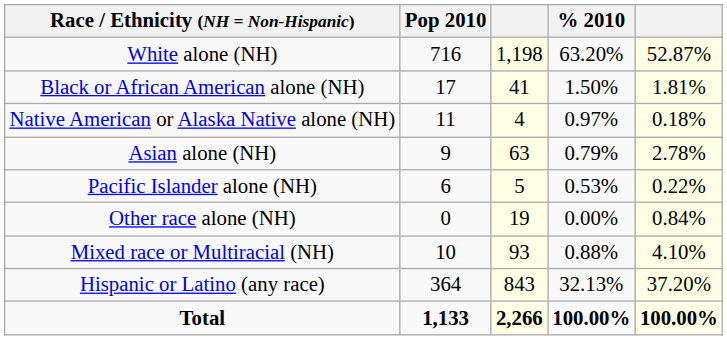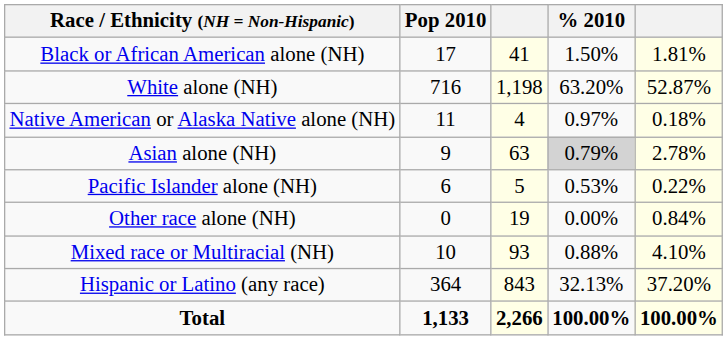rows swapped: (202, 53) <-> (202, 86)
(591, 152) no background -> (591, 152) lightgrey background
